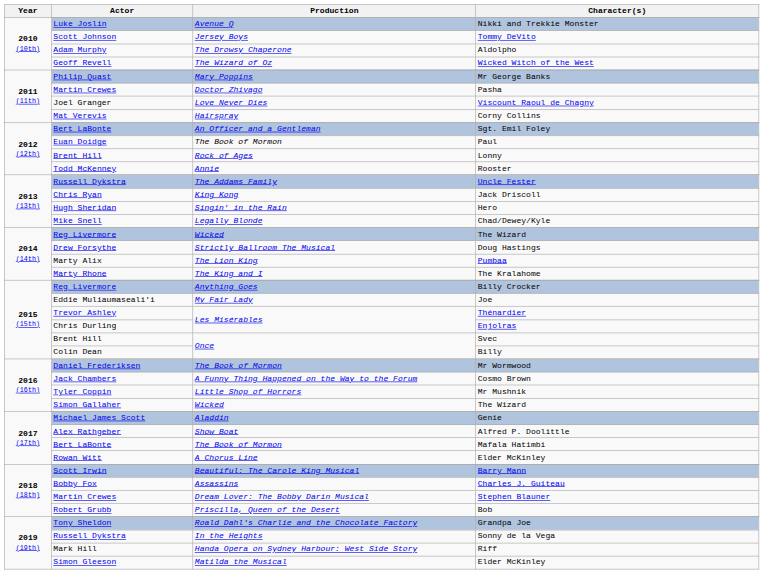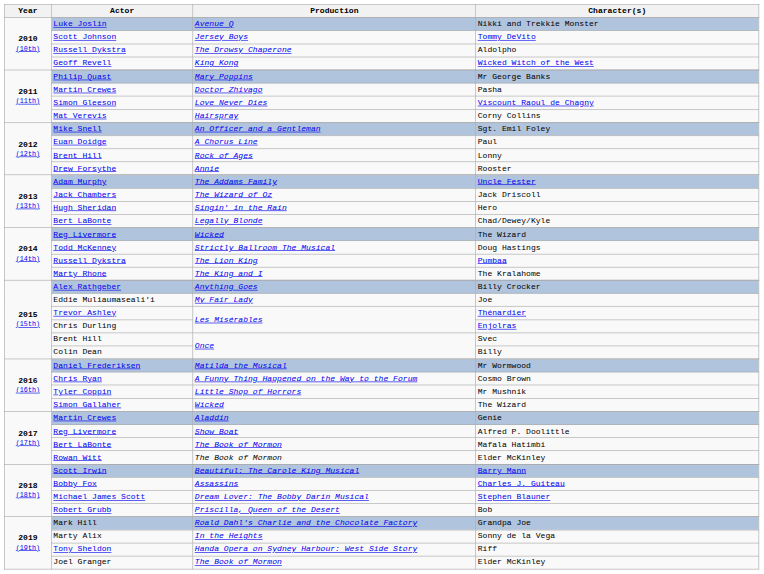(80, 50) Adam Murphy -> (90, 50) Russell Dykstra
(234, 63) The Wizard of Oz -> (217, 63) King Kong
(82, 103) Joel Granger -> (85, 103) Simon Gleeson
(82, 129) Bert LaBonte -> (78, 129) Mike Snell
(238, 142) The Book of Mormon -> (226, 142) A Chorus Line
(85, 169) Todd McKenney -> (85, 169) Drew Forsythe
(90, 182) Russell Dykstra -> (80, 182) Adam Murphy
(78, 195) Chris Ryan -> (85, 195) Jack Chambers
(217, 195) King Kong -> (234, 195) The Wizard of Oz
(78, 221) Mike Snell -> (82, 221) Bert LaBonte
(85, 247) Drew Forsythe -> (85, 247) Todd McKenney
(78, 260) Marty Alix -> (90, 260) Russell Dykstra
(85, 287) Reg Livermore -> (87, 287) Alex Rathgeber
(238, 366) The Book of Mormon -> (241, 366) Matilda the Musical
(85, 379) Jack Chambers -> (78, 379) Chris Ryan
(99, 418) Michael James Scott -> (85, 418) Martin Crewes
(87, 431) Alex Rathgeber -> (85, 431) Reg Livermore
(226, 458) A Chorus Line -> (238, 458) The Book of Mormon
(85, 497) Martin Crewes -> (99, 497) Michael James Scott
(82, 523) Tony Sheldon -> (75, 523) Mark Hill
(90, 536) Russell Dykstra -> (78, 536) Marty Alix
(75, 549) Mark Hill -> (82, 549) Tony Sheldon
(85, 563) Simon Gleeson -> (82, 563) Joel Granger
(241, 563) Matilda the Musical -> (238, 563) The Book of Mormon
